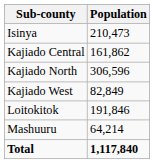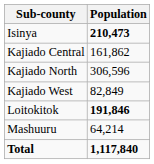(110, 33) normal -> (110, 33) bold
(110, 110) normal -> (110, 110) bold
